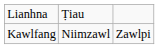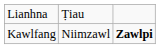(133, 33) normal -> (134, 33) bold
